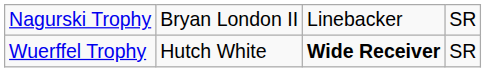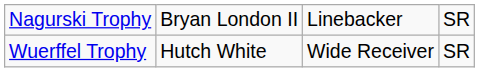(374, 50) bold -> (371, 50) normal
